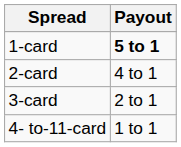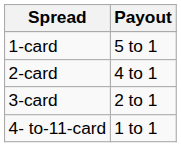(137, 45) bold -> (136, 45) normal
